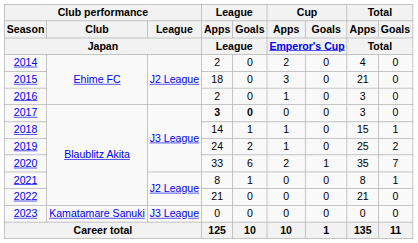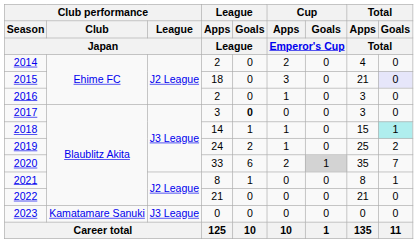(396, 79) no background -> (396, 79) lavender background
(217, 113) bold -> (217, 113) normal
(396, 130) no background -> (396, 130) paleturquoise background
(326, 163) no background -> (326, 163) lightgrey background
